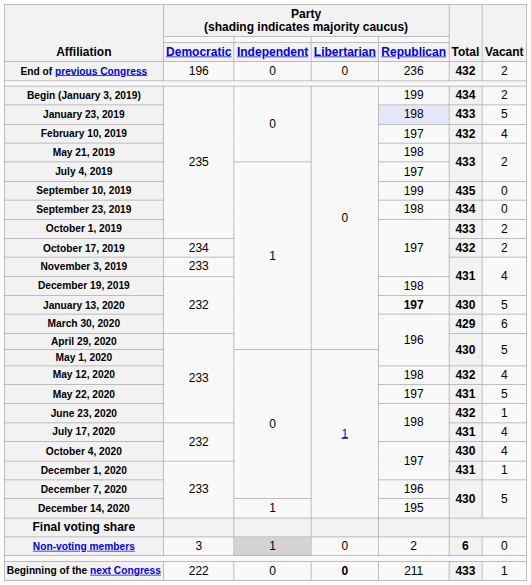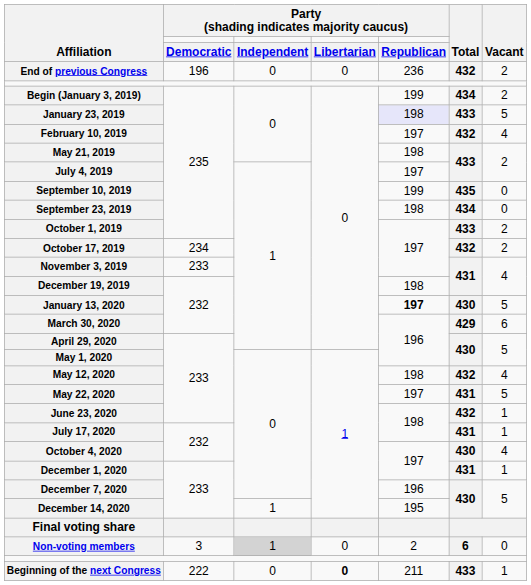(504, 432) 4 -> (504, 432) 1
